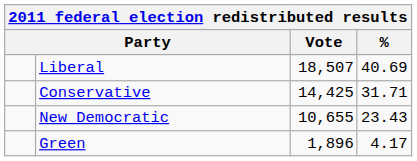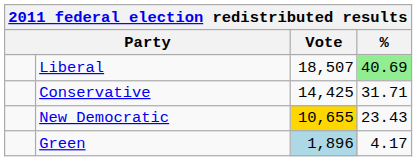(384, 68) no background -> (384, 68) lightgreen background
(326, 118) no background -> (326, 118) gold background
(330, 143) no background -> (330, 143) lightblue background
